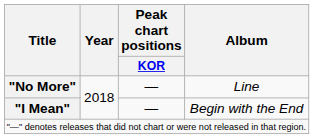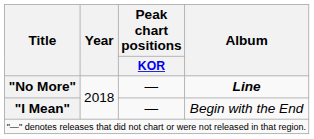(247, 86) normal -> (247, 86) bold
